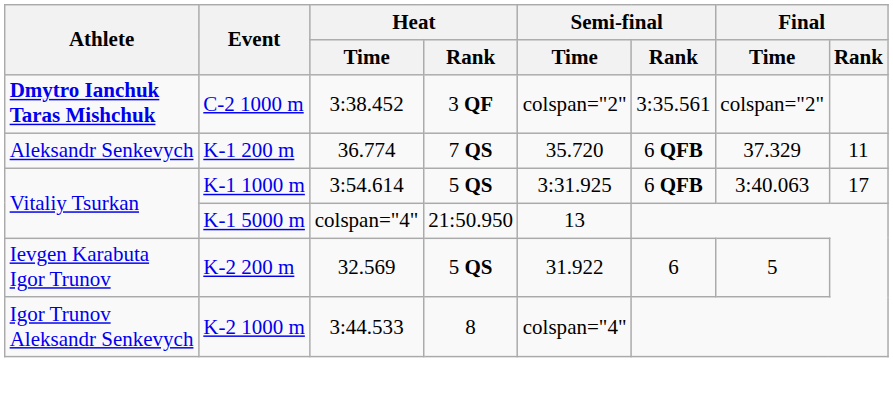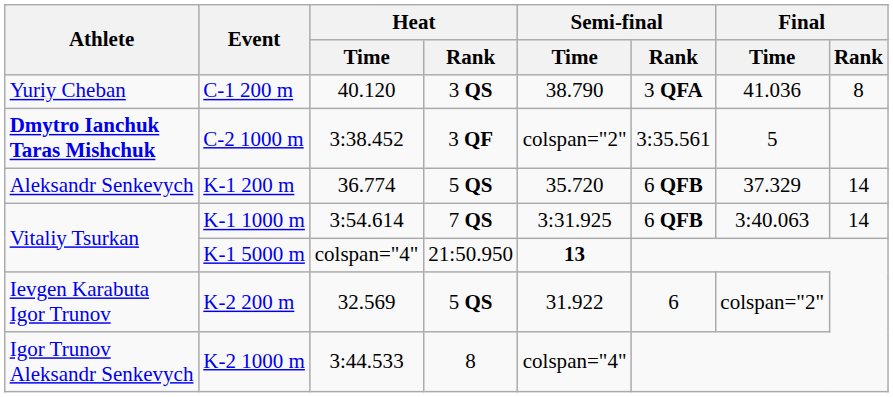+ row: (248, 91)
(772, 103) colspan="2" -> (772, 138) 5
(471, 151) 7 QS -> (471, 185) 5 QS
(858, 151) 11 -> (858, 185) 14
(471, 185) 5 QS -> (471, 220) 7 QS
(858, 185) 17 -> (858, 220) 14
(575, 220) normal -> (575, 255) bold
(772, 267) 5 -> (772, 302) colspan="2"
